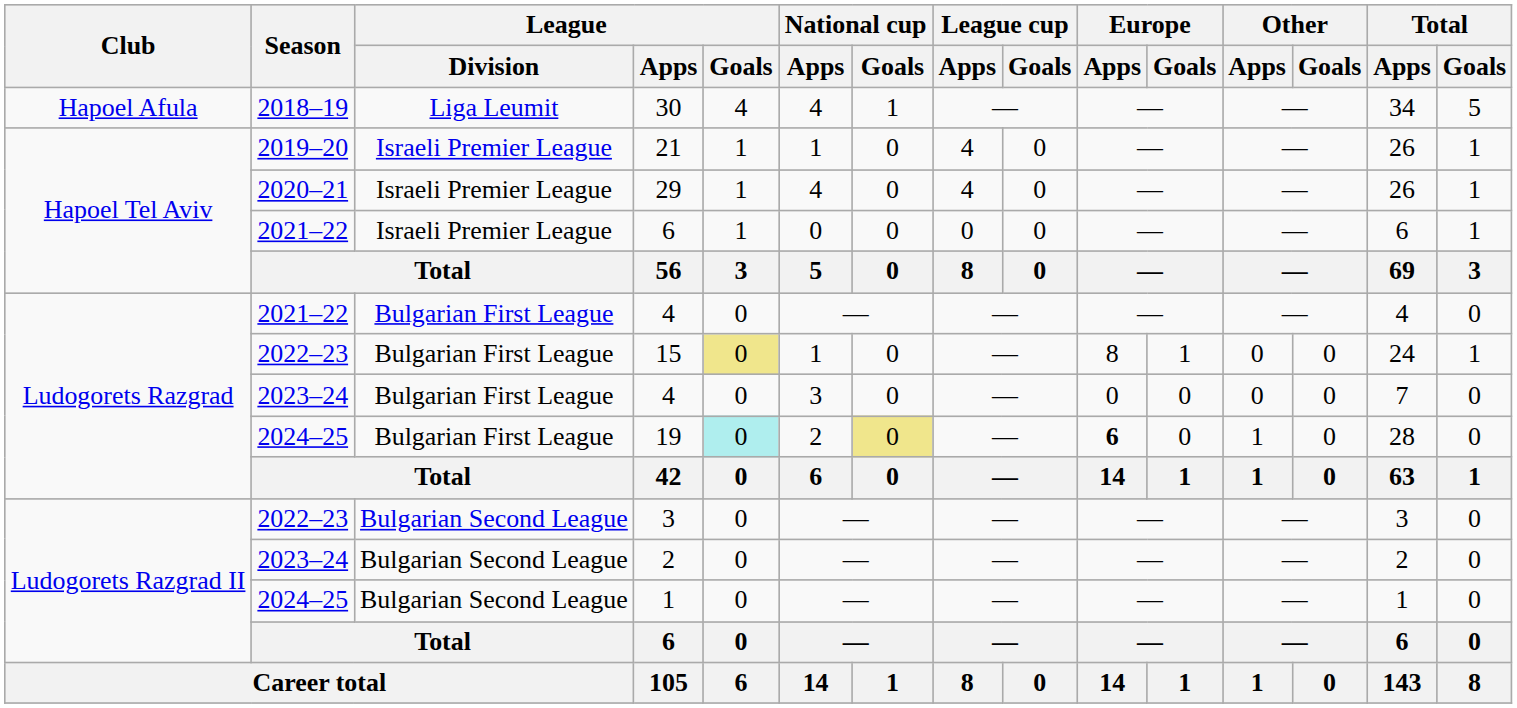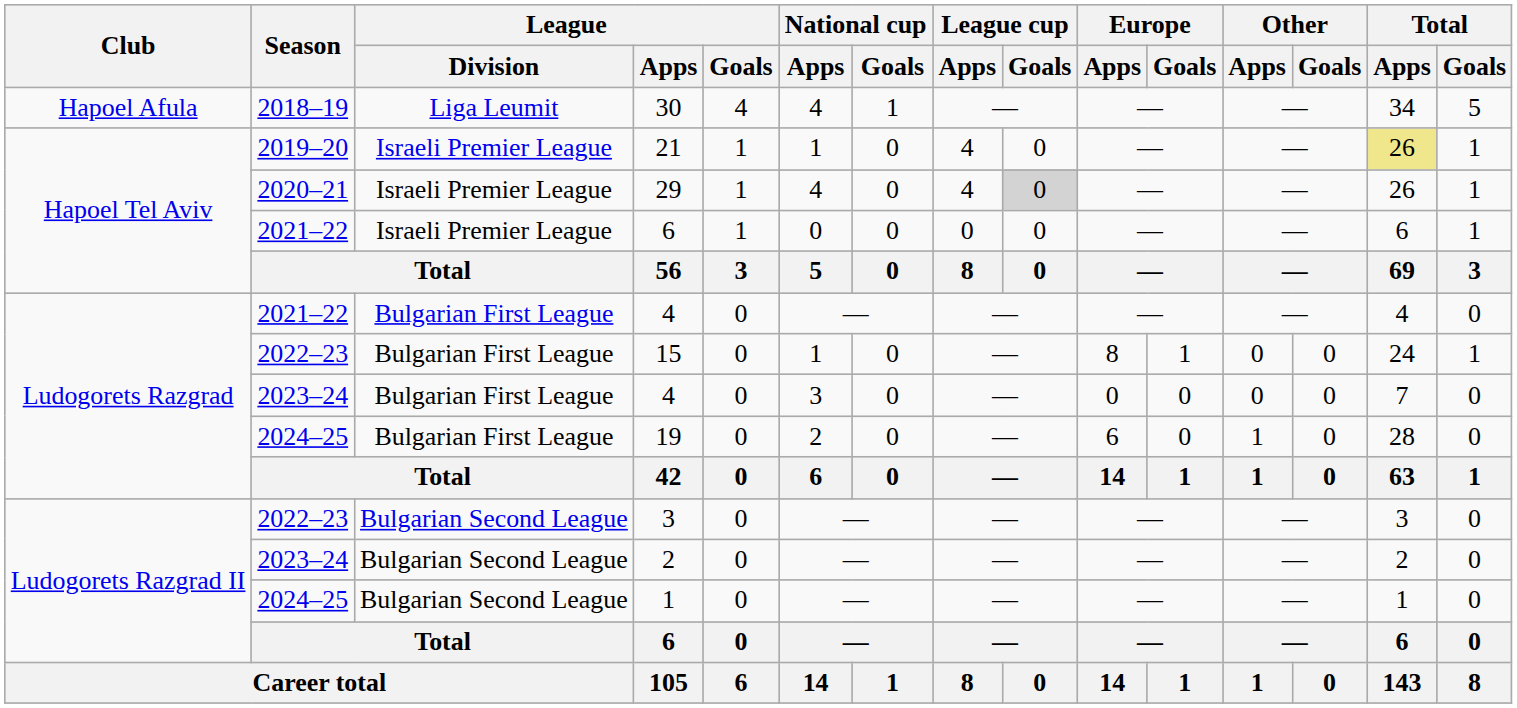(1402, 148) no background -> (1402, 148) khaki background
(1040, 189) no background -> (1040, 189) lightgrey background
(741, 353) khaki background -> (741, 353) no background
(741, 436) paleturquoise background -> (741, 436) no background
(893, 436) khaki background -> (893, 436) no background
(1112, 436) bold -> (1112, 436) normal
